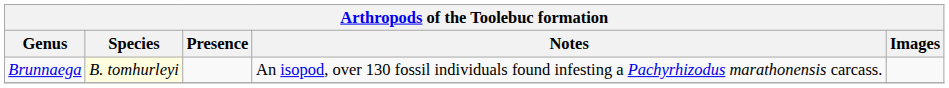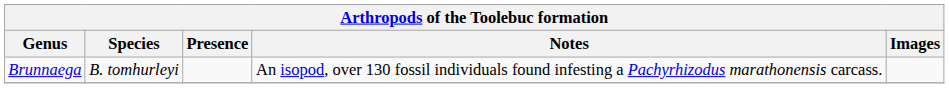(134, 69) lightyellow background -> (134, 69) no background
